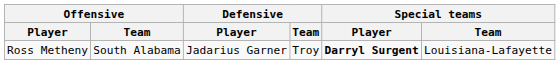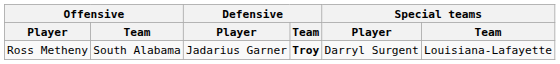(306, 50) normal -> (306, 50) bold
(372, 50) bold -> (372, 50) normal
